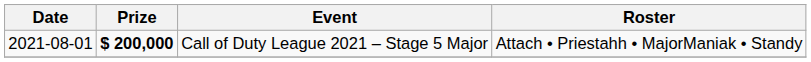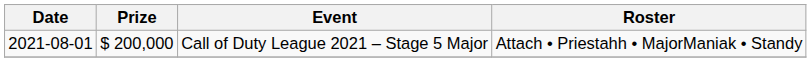(137, 43) bold -> (137, 43) normal
